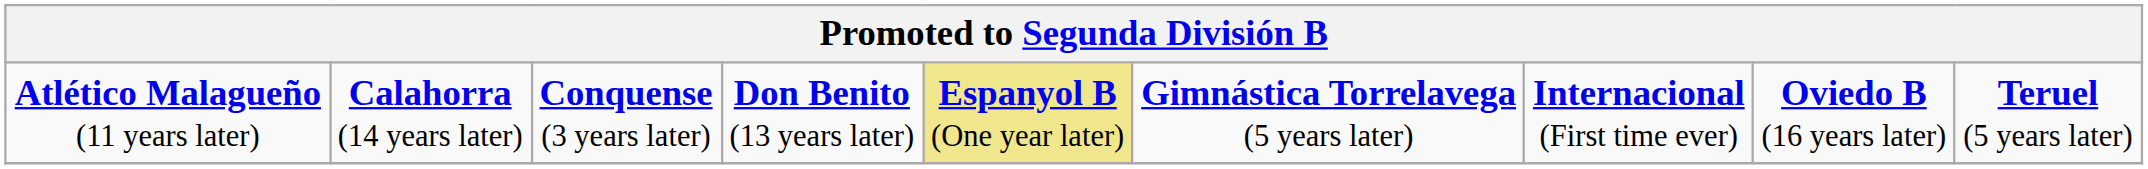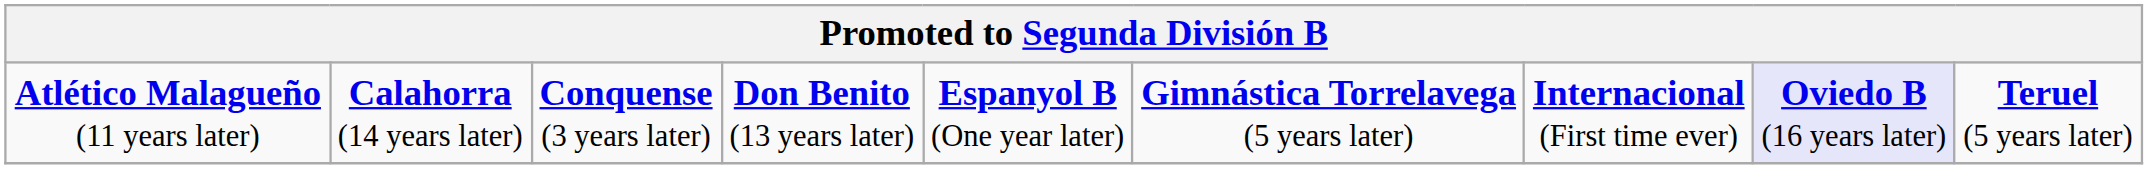(1028, 112) khaki background -> (1028, 112) no background
(1854, 112) no background -> (1854, 112) lavender background
